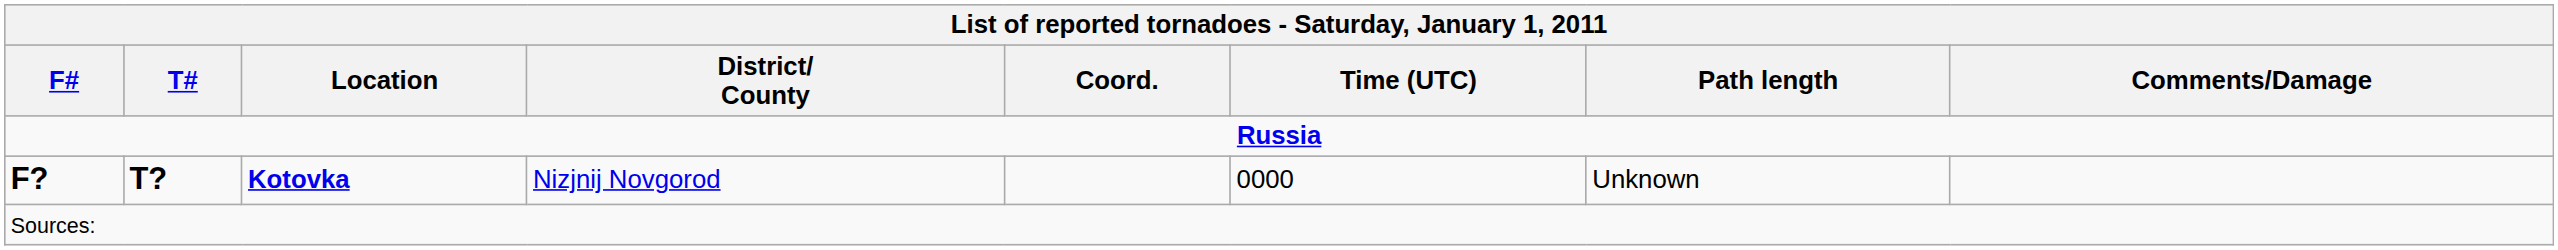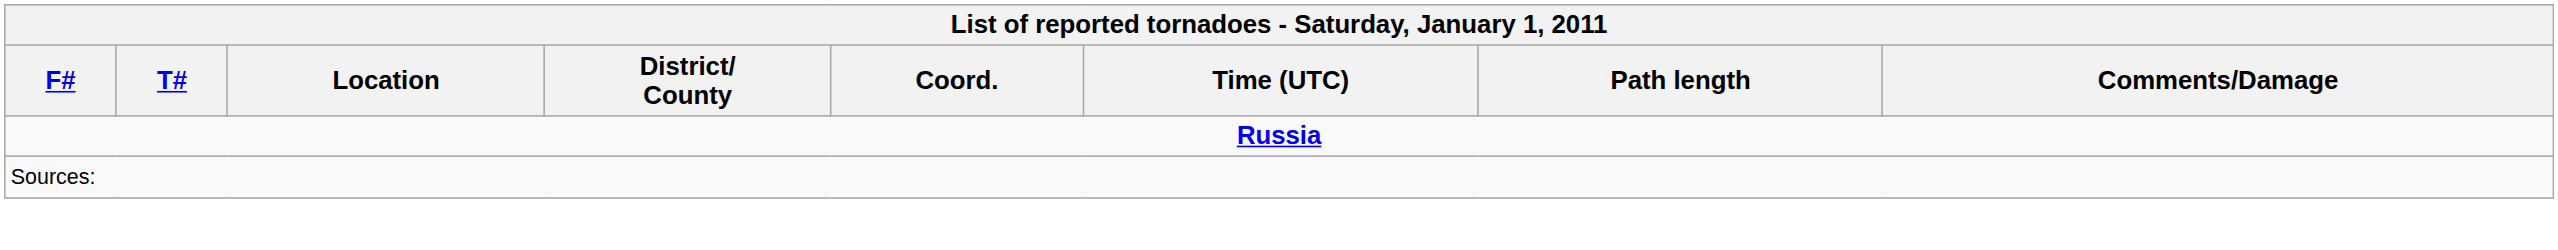- row: (30, 179)
